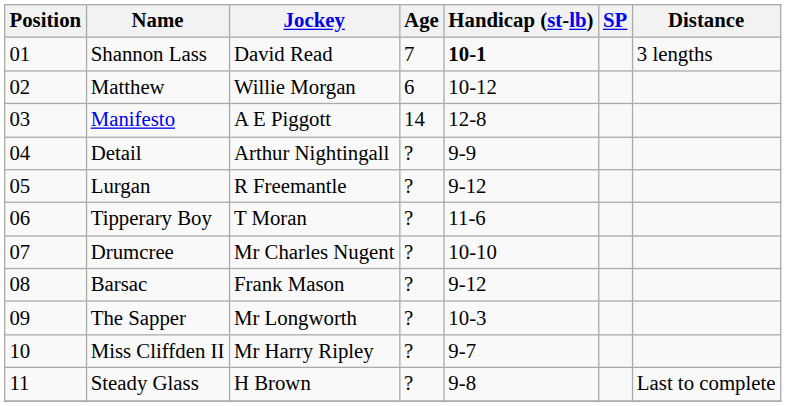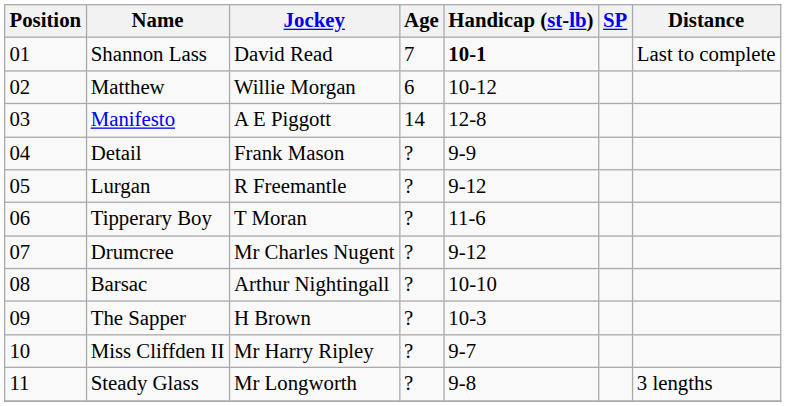(675, 53) 3 lengths -> (706, 53) Last to complete
(312, 152) Arthur Nightingall -> (289, 152) Frank Mason
(473, 251) 10-10 -> (467, 251) 9-12
(289, 284) Frank Mason -> (312, 284) Arthur Nightingall
(467, 284) 9-12 -> (473, 284) 10-10
(295, 317) Mr Longworth -> (272, 317) H Brown
(272, 383) H Brown -> (295, 383) Mr Longworth
(706, 383) Last to complete -> (675, 383) 3 lengths
